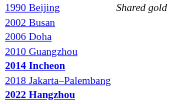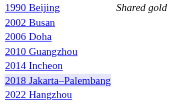(35, 66) bold -> (34, 66) normal
(58, 80) no background -> (58, 80) lavender background
(40, 95) bold -> (39, 95) normal
